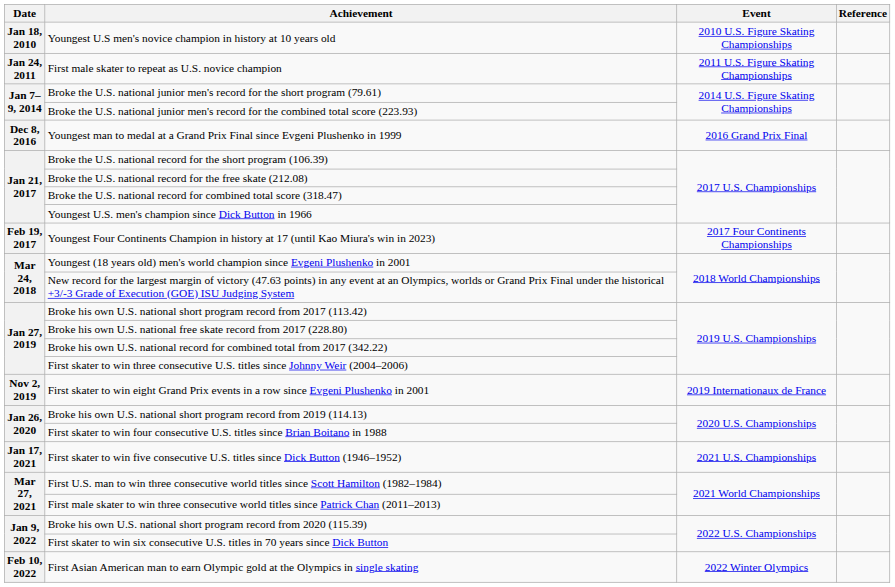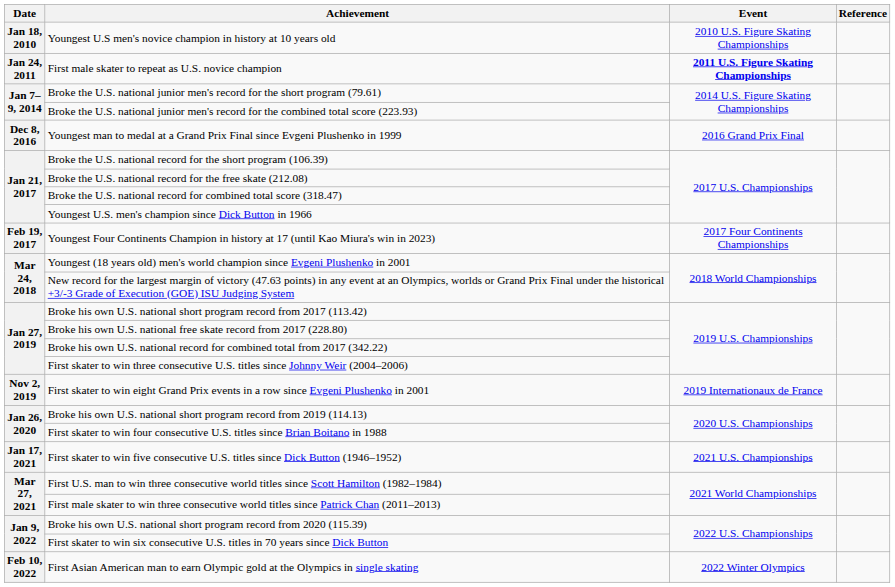(757, 68) normal -> (753, 68) bold
